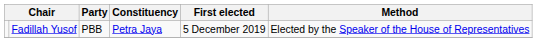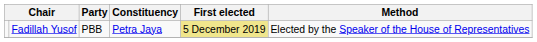(224, 29) no background -> (224, 29) khaki background
